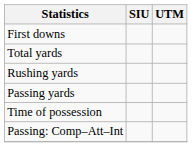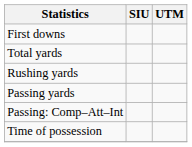rows swapped: (65, 131) <-> (55, 112)
